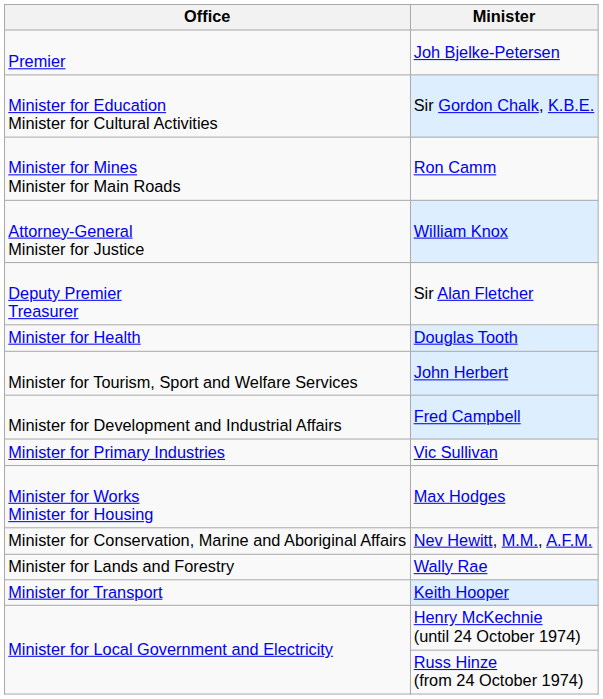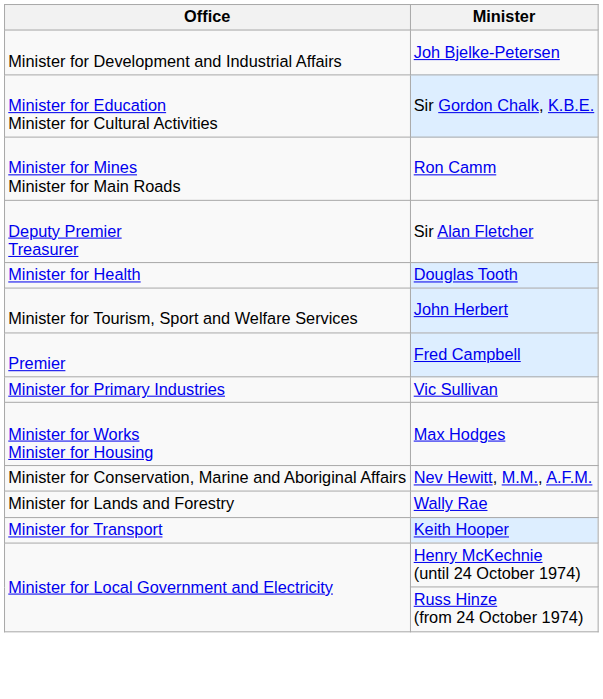(37, 61) Premier -> (175, 61) Minister for Development and Industrial Affairs
- row: (461, 231)
(175, 426) Minister for Development and Industrial Affairs -> (37, 363) Premier
